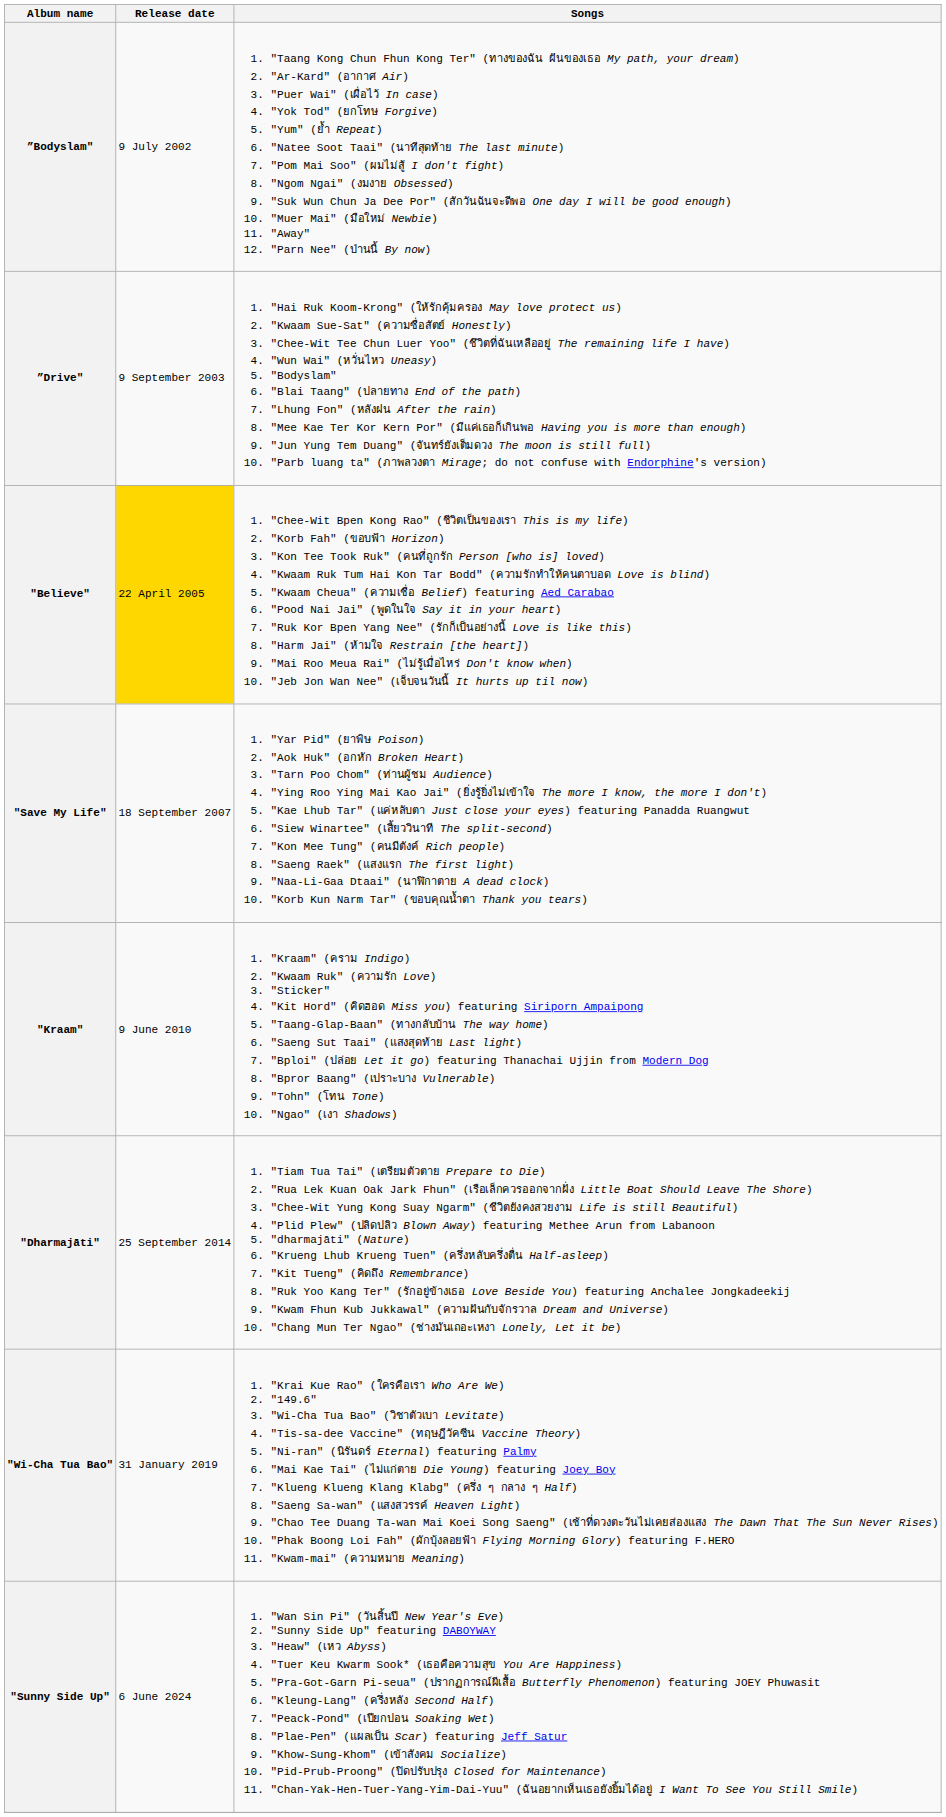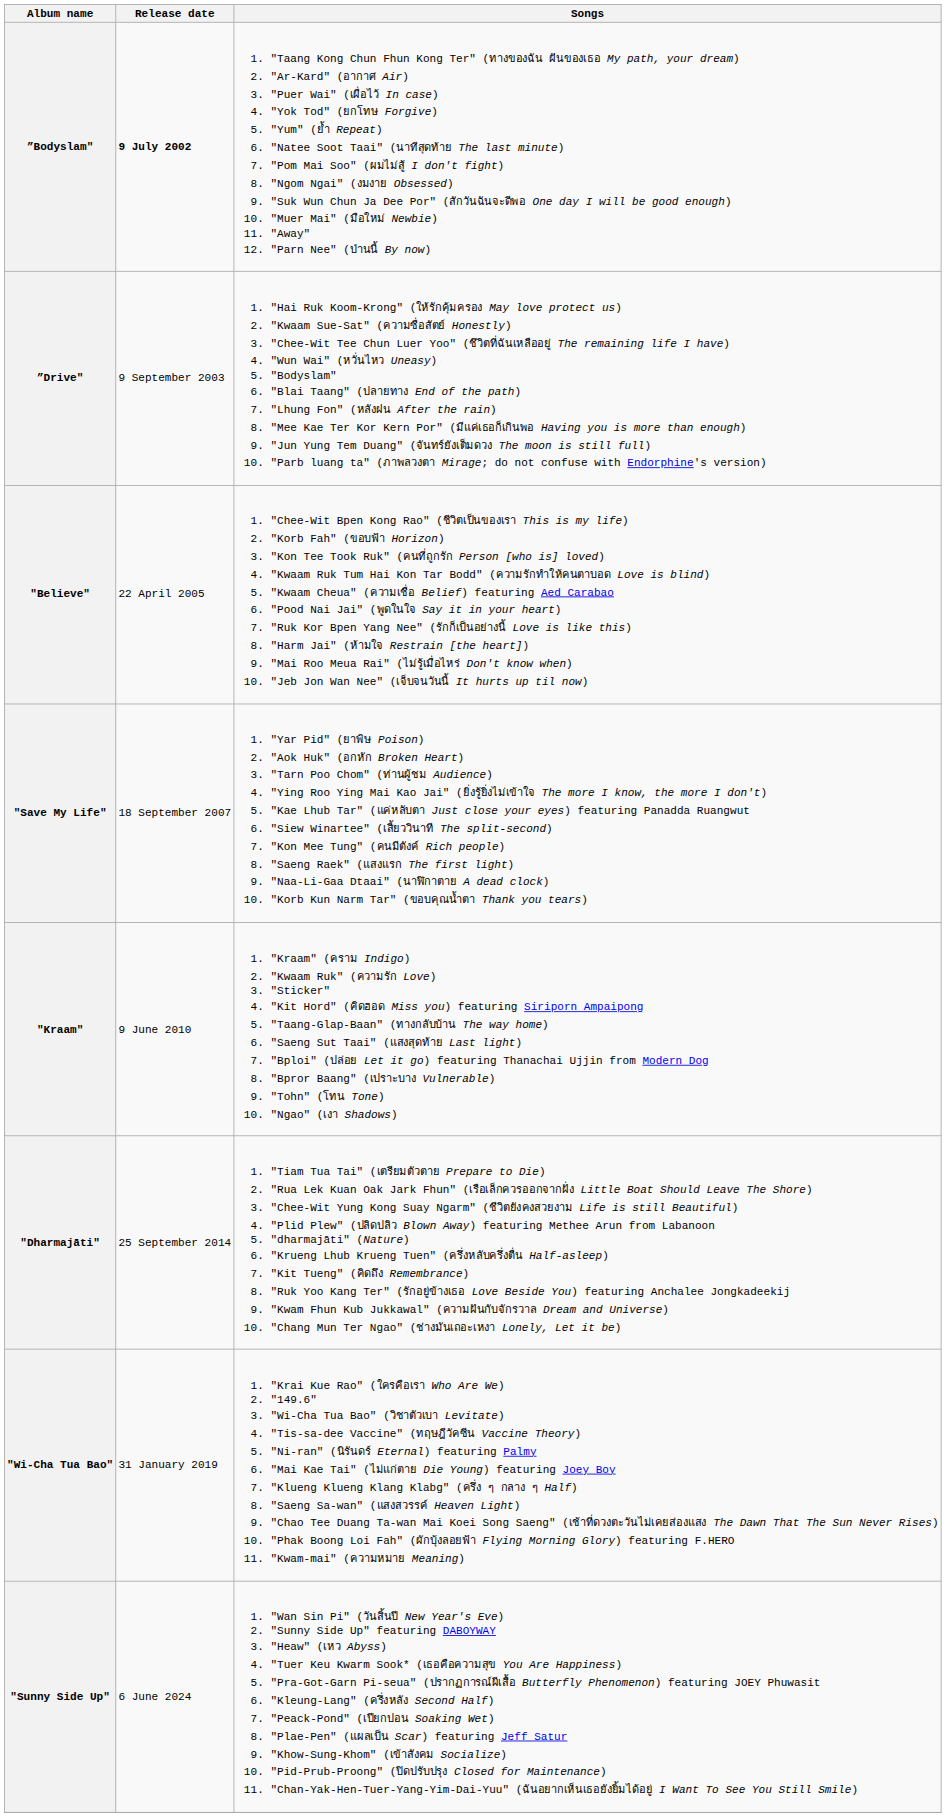(155, 147) normal -> (155, 147) bold
(162, 594) gold background -> (162, 594) no background
